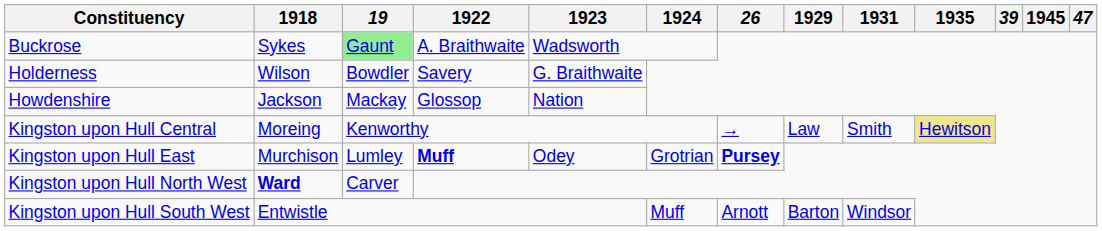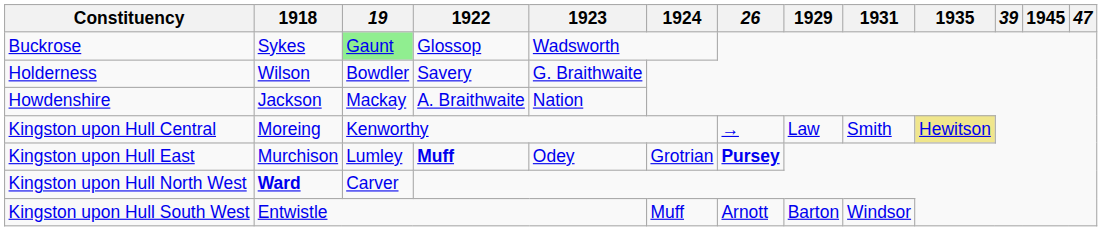(471, 45) A. Braithwaite -> (449, 45) Glossop
(449, 101) Glossop -> (471, 101) A. Braithwaite
